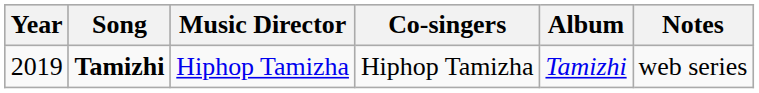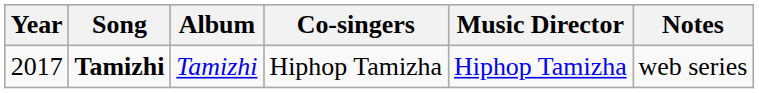columns swapped: (586, 25) <-> (263, 25)
(37, 66) 2019 -> (37, 66) 2017
